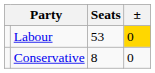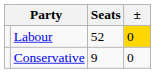(98, 36) 53 -> (98, 36) 52
(94, 57) 8 -> (94, 57) 9
